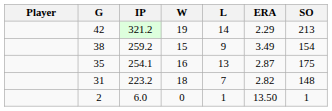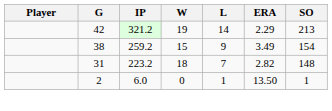- row: (99, 64)
